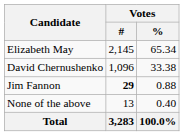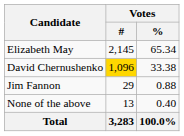(121, 67) no background -> (121, 67) gold background
(128, 85) bold -> (128, 85) normal
